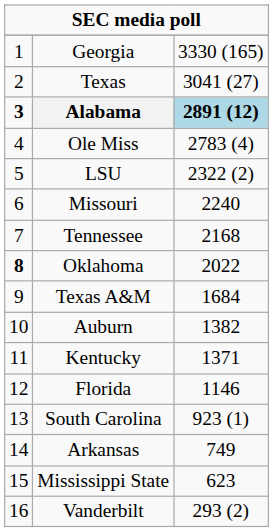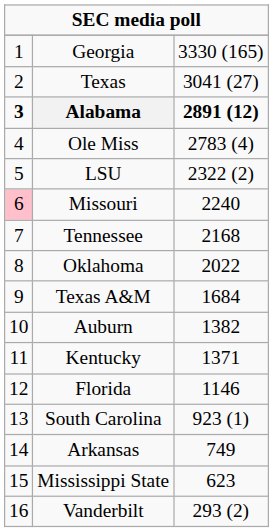(221, 112) lightblue background -> (221, 112) no background
(19, 204) no background -> (19, 204) pink background
(19, 265) bold -> (19, 265) normal
